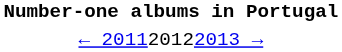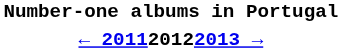(171, 40) normal -> (171, 40) bold
